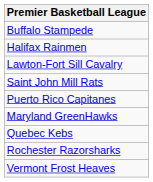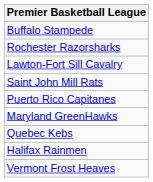(47, 47) Halifax Rainmen -> (64, 47) Rochester Razorsharks
(64, 151) Rochester Razorsharks -> (47, 151) Halifax Rainmen
